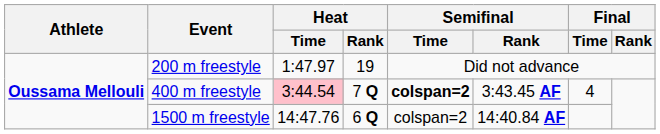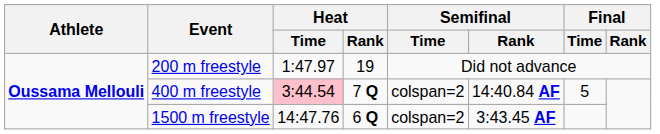(430, 92) bold -> (428, 92) normal
(521, 92) 3:43.45 AF -> (516, 92) 14:40.84 AF
(590, 92) 4 -> (585, 92) 5
(521, 117) 14:40.84 AF -> (516, 117) 3:43.45 AF
